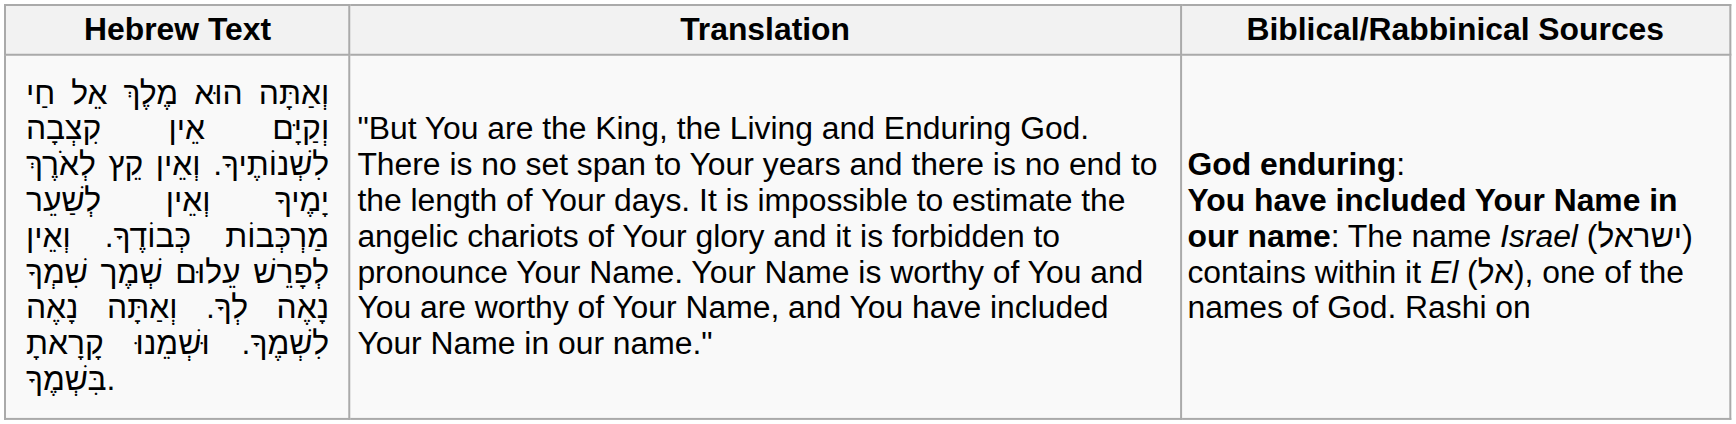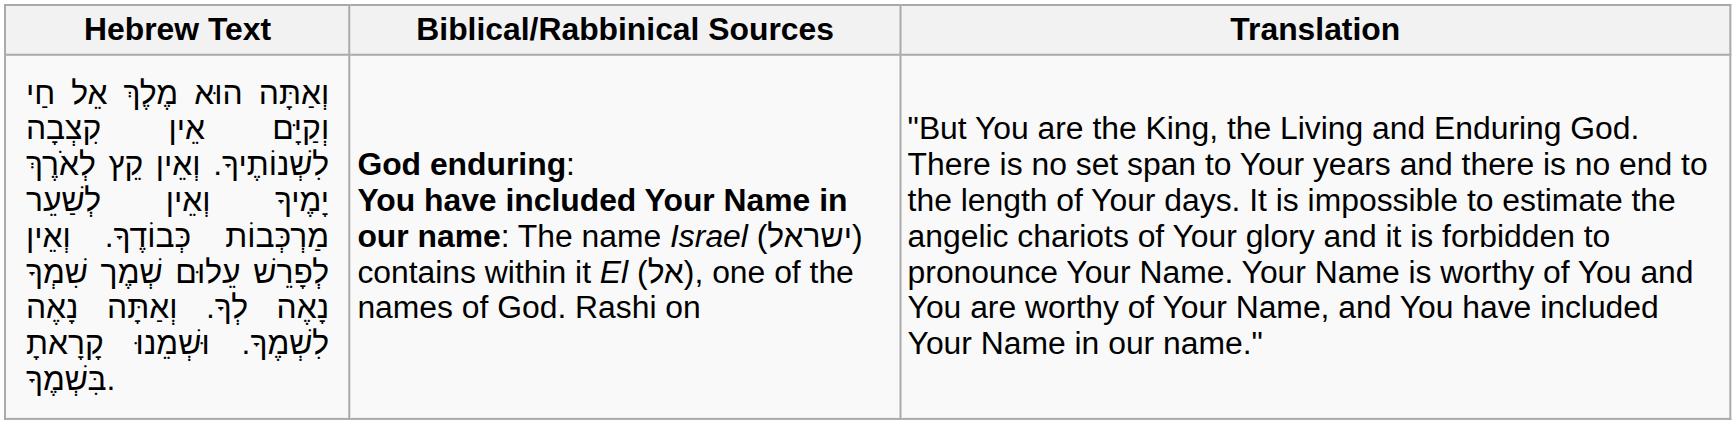columns swapped: (765, 29) <-> (1455, 29)
